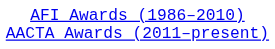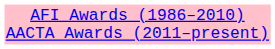(137, 24) no background -> (137, 24) pink background
